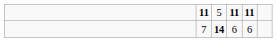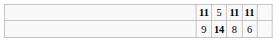(204, 29) 7 -> (204, 29) 9
(234, 29) 6 -> (234, 29) 8
